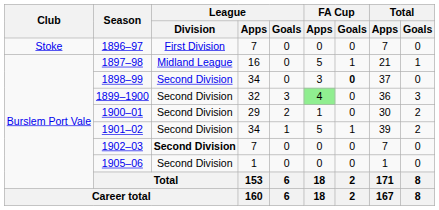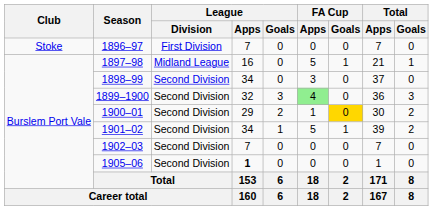(352, 79) bold -> (346, 79) normal
(352, 113) no background -> (346, 113) gold background
(195, 146) bold -> (192, 146) normal
(254, 163) normal -> (247, 163) bold
